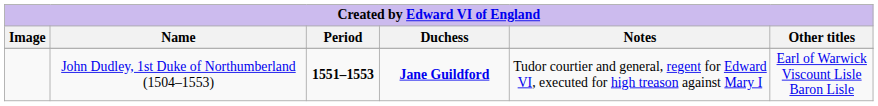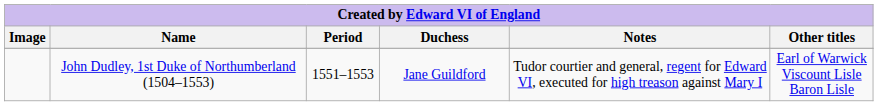(343, 74) bold -> (343, 74) normal
(444, 74) bold -> (444, 74) normal
